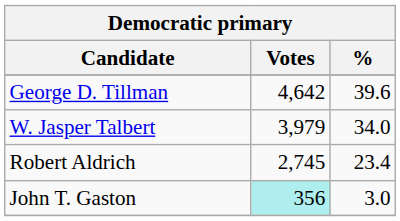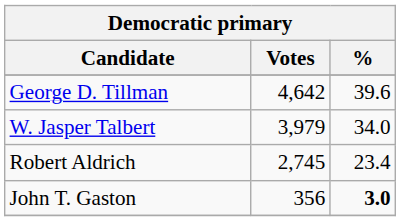(309, 197) paleturquoise background -> (309, 197) no background
(377, 197) normal -> (377, 197) bold
